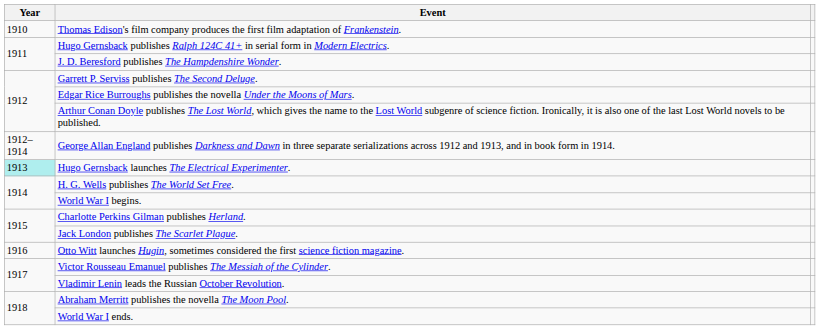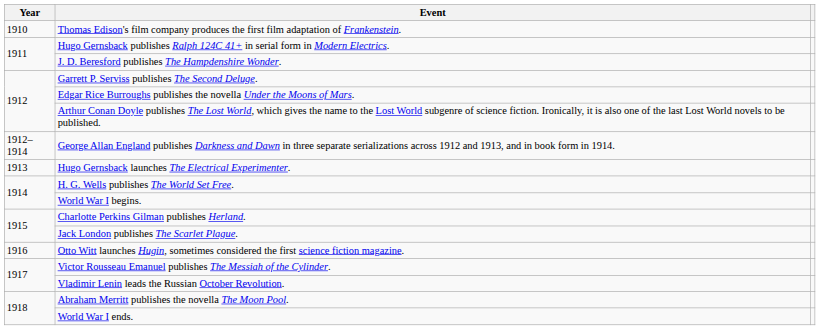(17, 168) paleturquoise background -> (17, 168) no background
